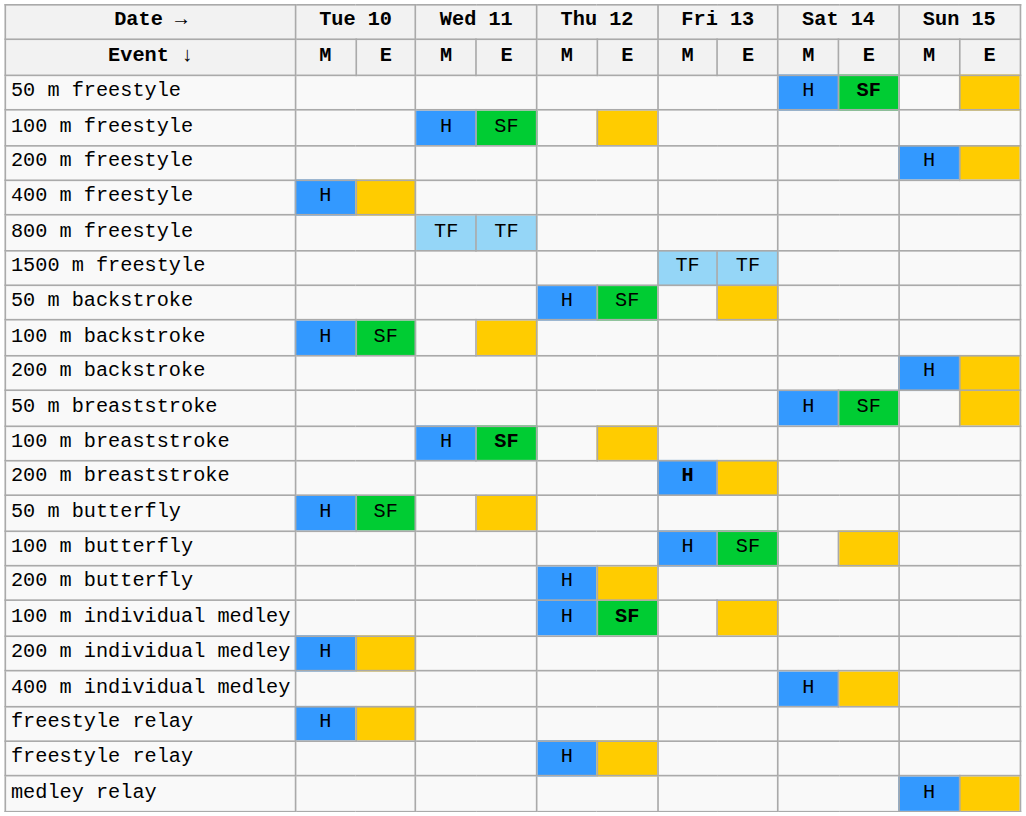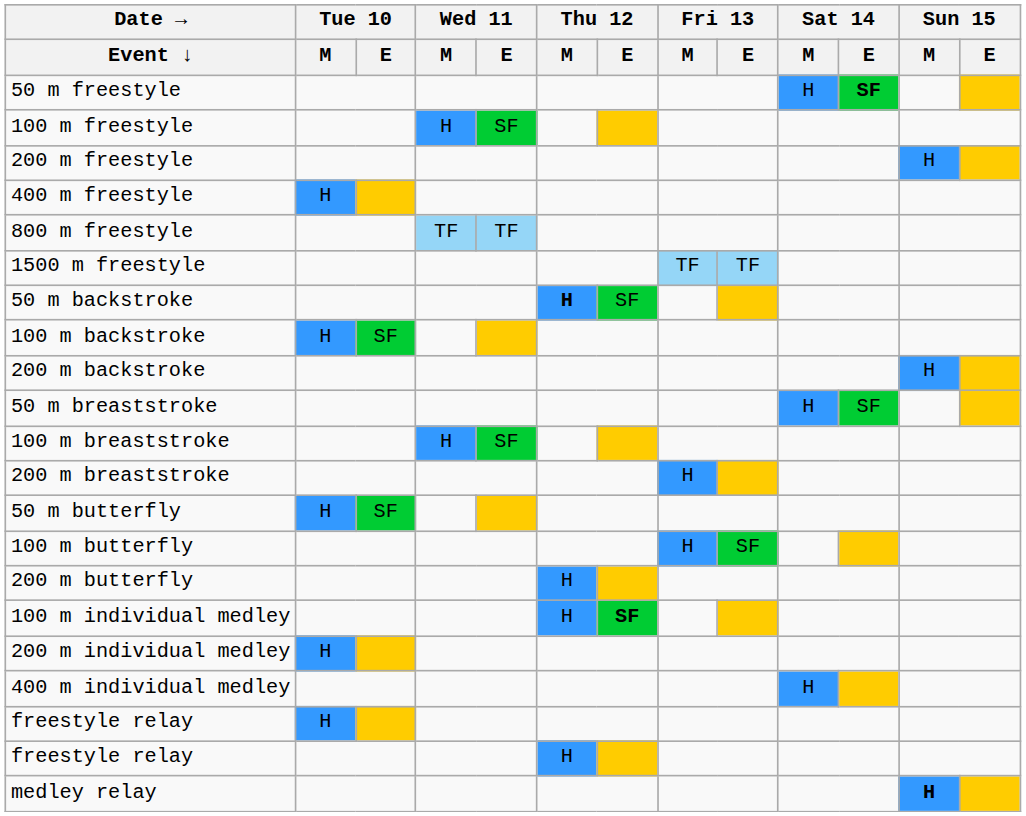(567, 302) normal -> (567, 302) bold
(507, 442) bold -> (507, 442) normal
(688, 477) bold -> (688, 477) normal
(929, 792) normal -> (929, 792) bold
